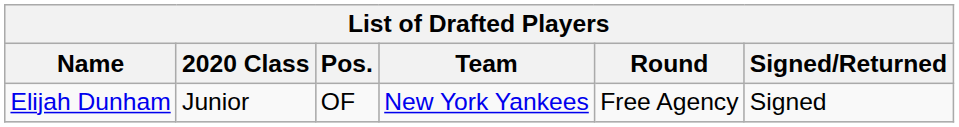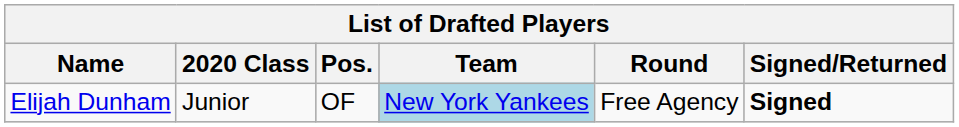(487, 102) no background -> (487, 102) lightblue background
(788, 102) normal -> (791, 102) bold
